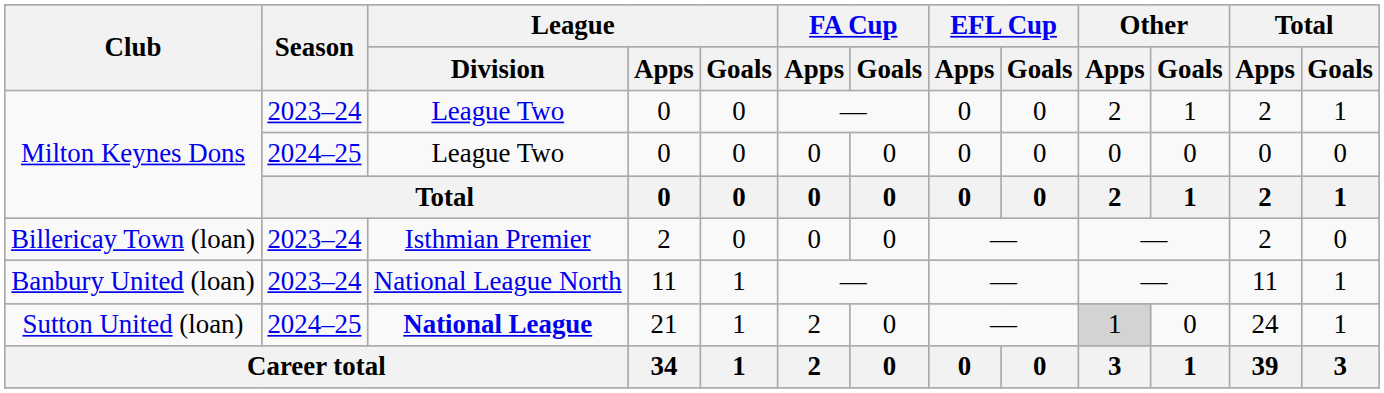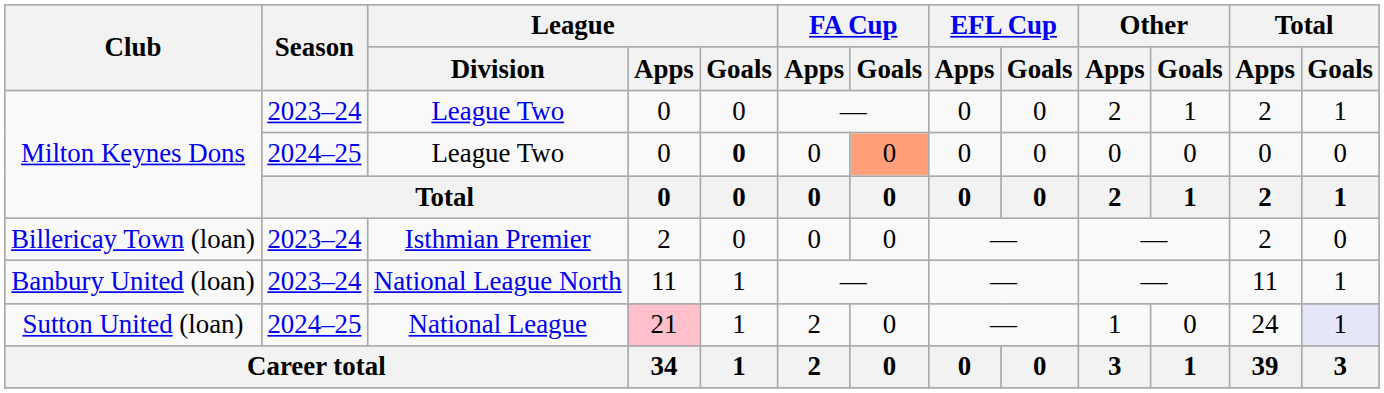(739, 153) normal -> (739, 153) bold
(889, 153) no background -> (889, 153) lightsalmon background
(498, 324) bold -> (498, 324) normal
(664, 324) no background -> (664, 324) pink background
(1115, 324) lightgrey background -> (1115, 324) no background
(1340, 324) no background -> (1340, 324) lavender background
